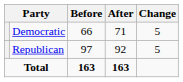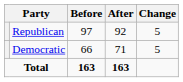rows swapped: (38, 49) <-> (39, 31)
